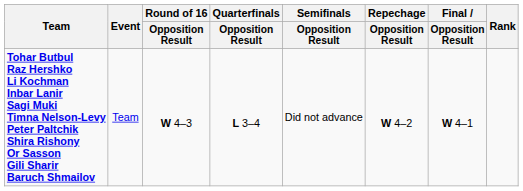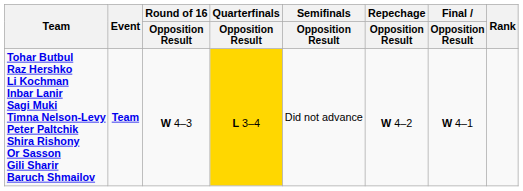(125, 118) normal -> (125, 118) bold
(246, 124) no background -> (246, 124) gold background
